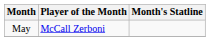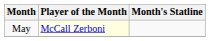(73, 28) no background -> (73, 28) lightyellow background
